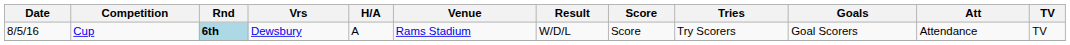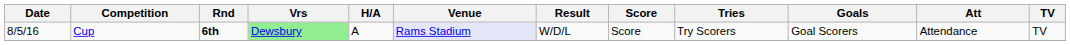(210, 31) lightblue background -> (210, 31) no background
(276, 31) no background -> (276, 31) lightgreen background
(433, 31) no background -> (433, 31) lavender background
